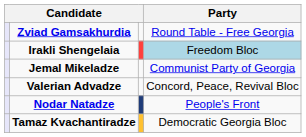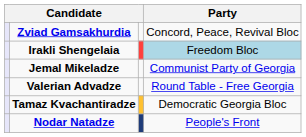(222, 31) Round Table - Free Georgia -> (222, 31) Concord, Peace, Revival Bloc
(222, 86) Concord, Peace, Revival Bloc -> (222, 86) Round Table - Free Georgia
rows swapped: (74, 123) <-> (74, 104)
